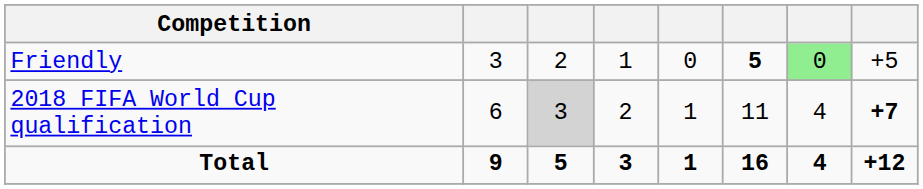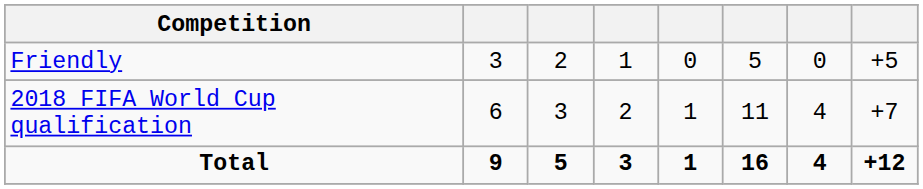(755, 62) bold -> (755, 62) normal
(820, 62) lightgreen background -> (820, 62) no background
(561, 113) lightgrey background -> (561, 113) no background
(884, 113) bold -> (884, 113) normal
